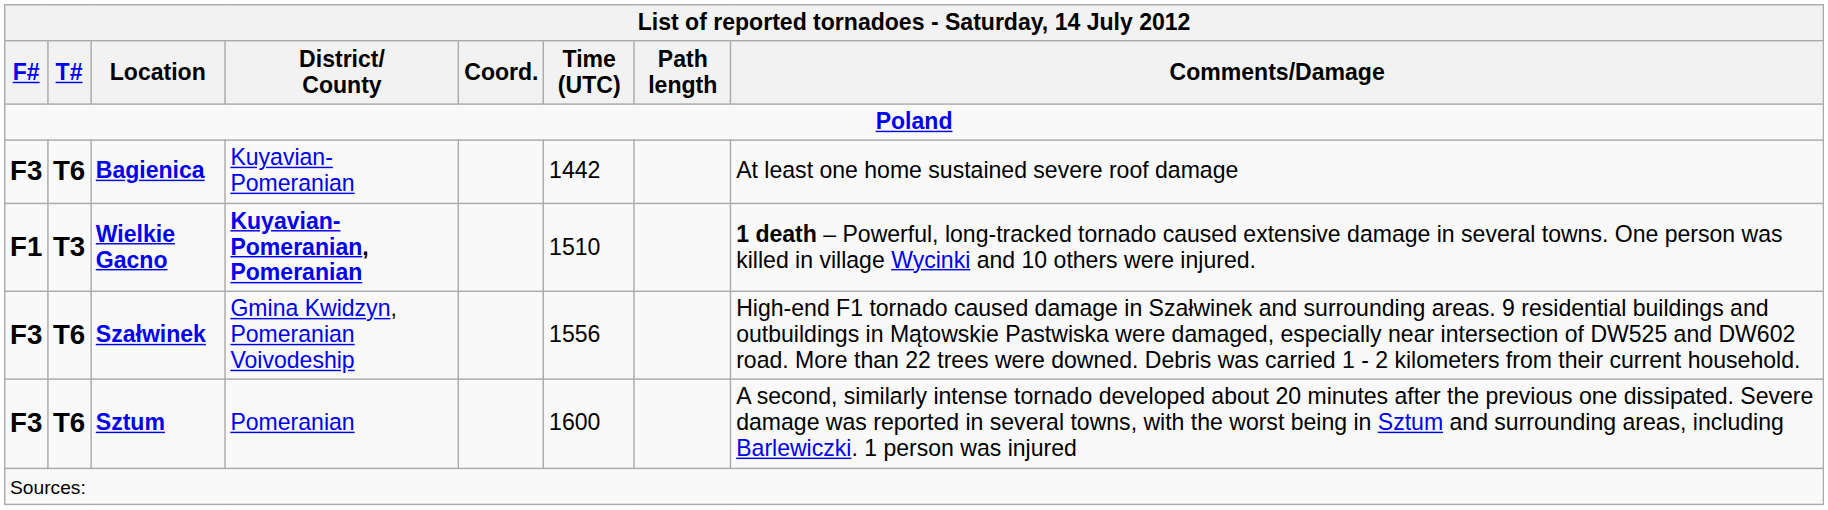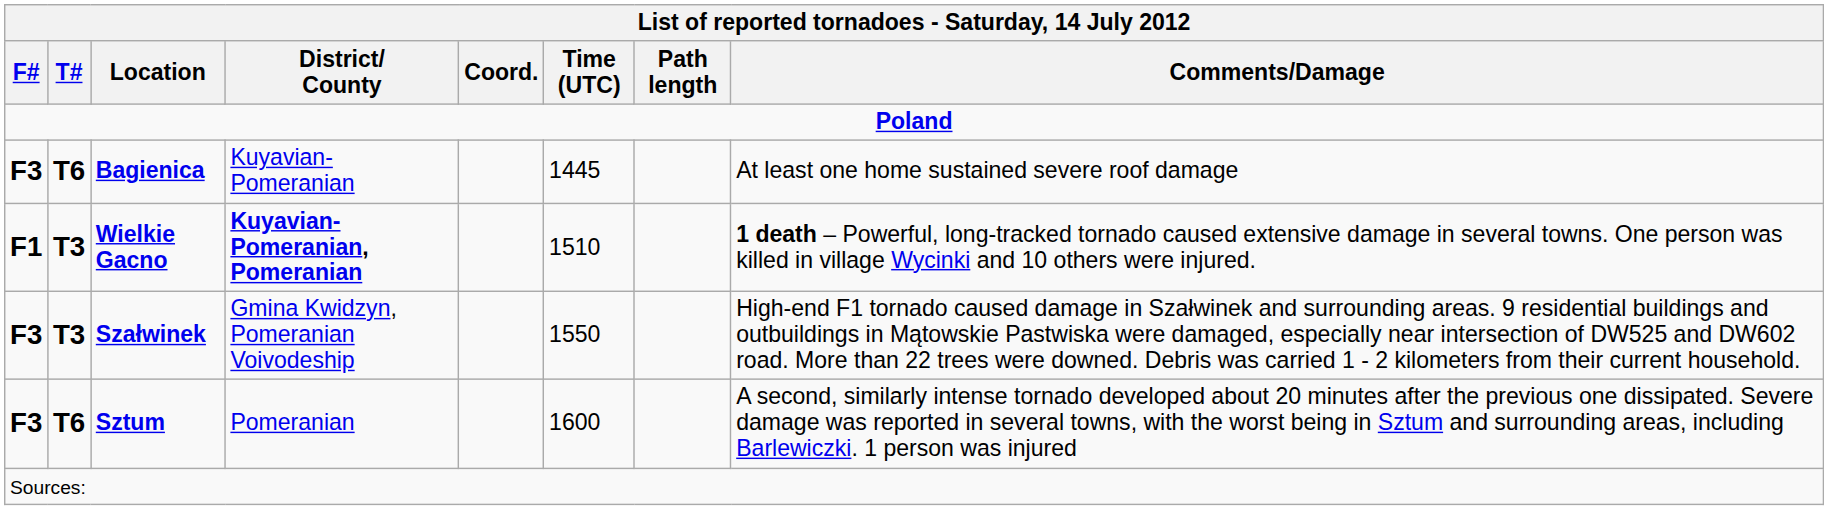(575, 171) 1442 -> (575, 171) 1445
(69, 335) T6 -> (69, 335) T3
(575, 335) 1556 -> (575, 335) 1550
